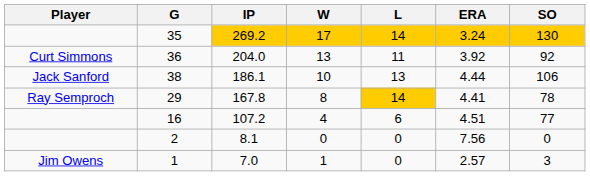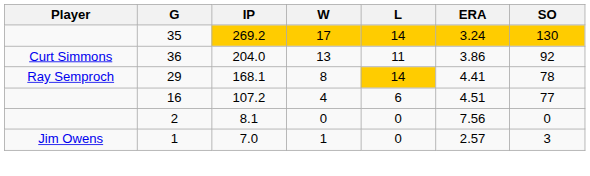(473, 56) 3.92 -> (473, 56) 3.86
- row: (174, 77)
(249, 98) 167.8 -> (249, 77) 168.1
